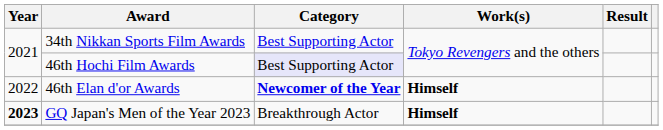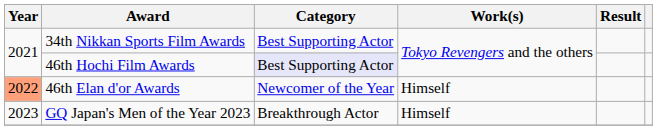(23, 88) no background -> (23, 88) lightsalmon background
(329, 88) bold -> (326, 88) normal
(433, 88) bold -> (426, 88) normal
(23, 112) bold -> (23, 112) normal
(433, 112) bold -> (426, 112) normal
